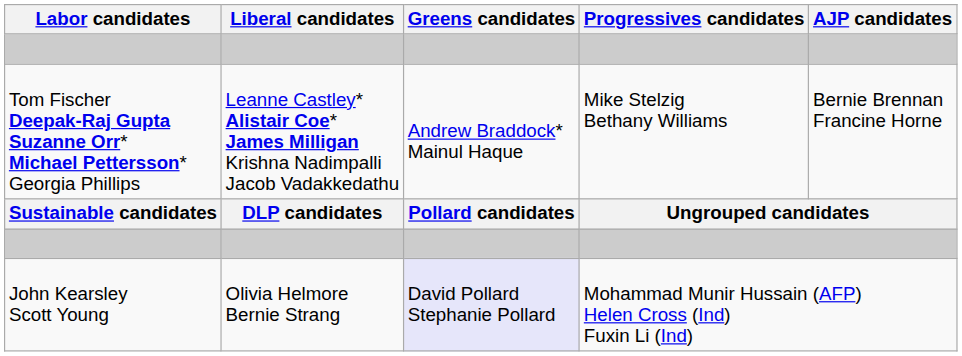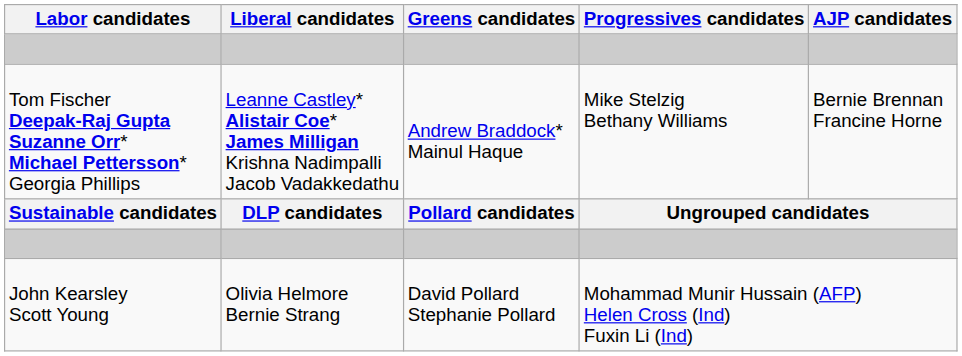(482, 304) lavender background -> (482, 304) no background
